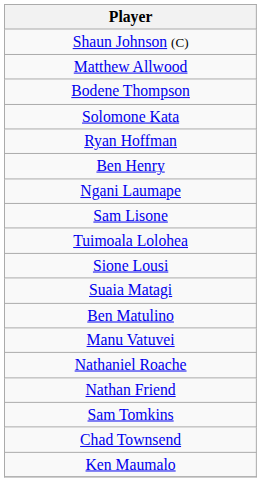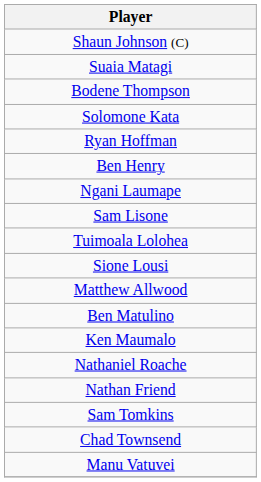(131, 66) Matthew Allwood -> (131, 66) Suaia Matagi
(131, 290) Suaia Matagi -> (131, 290) Matthew Allwood
(131, 340) Manu Vatuvei -> (131, 340) Ken Maumalo
(131, 464) Ken Maumalo -> (131, 464) Manu Vatuvei
